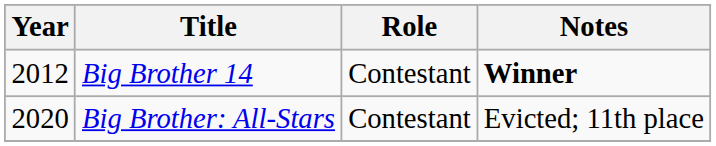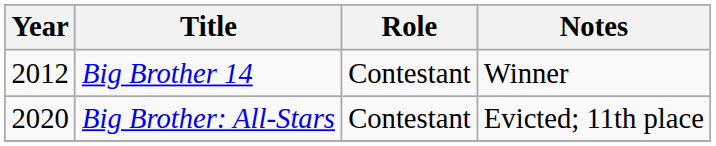(531, 72) bold -> (526, 72) normal
